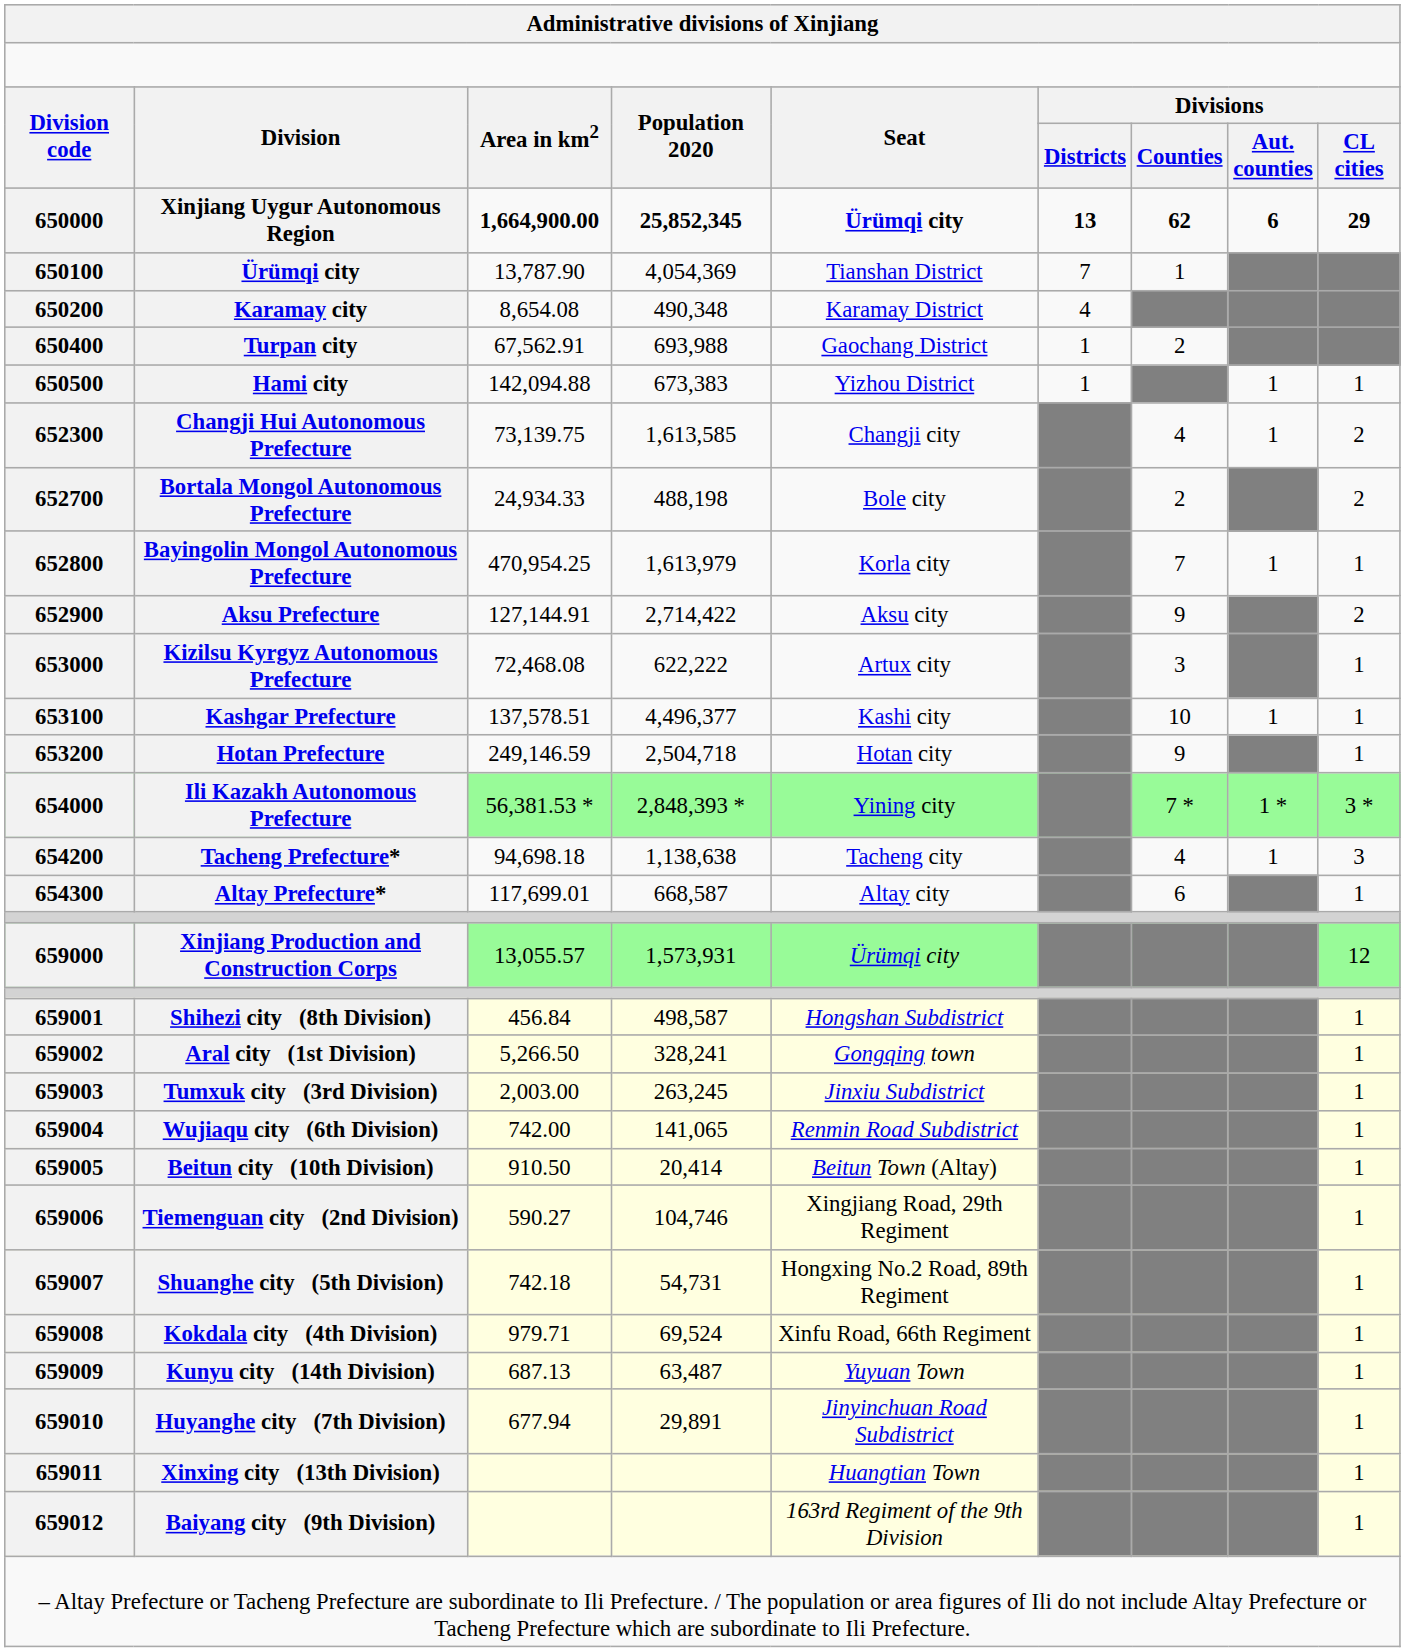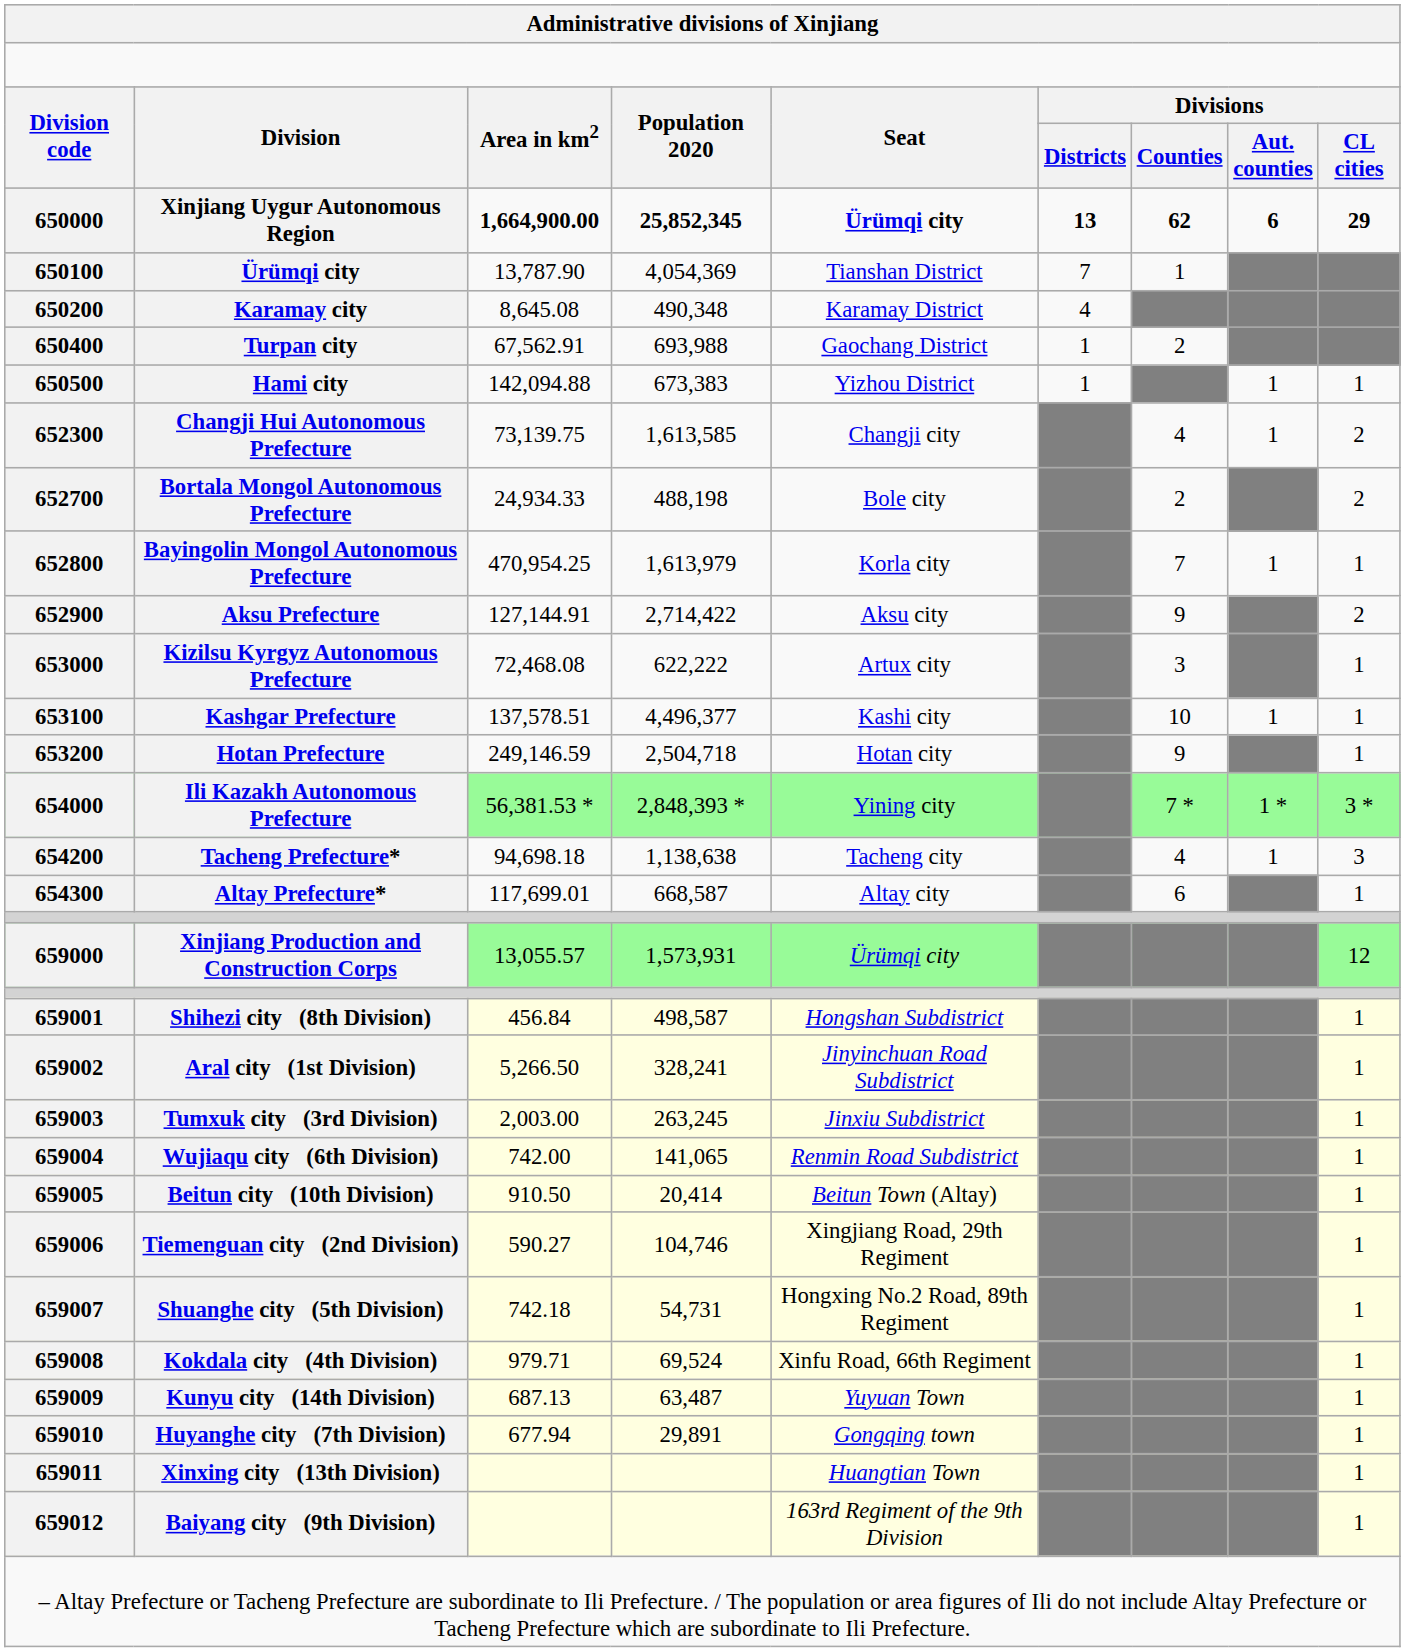(539, 308) 8,654.08 -> (539, 308) 8,645.08
(904, 1054) Gongqing town -> (904, 1067) Jinyinchuan Road Subdistrict
(904, 1421) Jinyinchuan Road Subdistrict -> (904, 1434) Gongqing town
